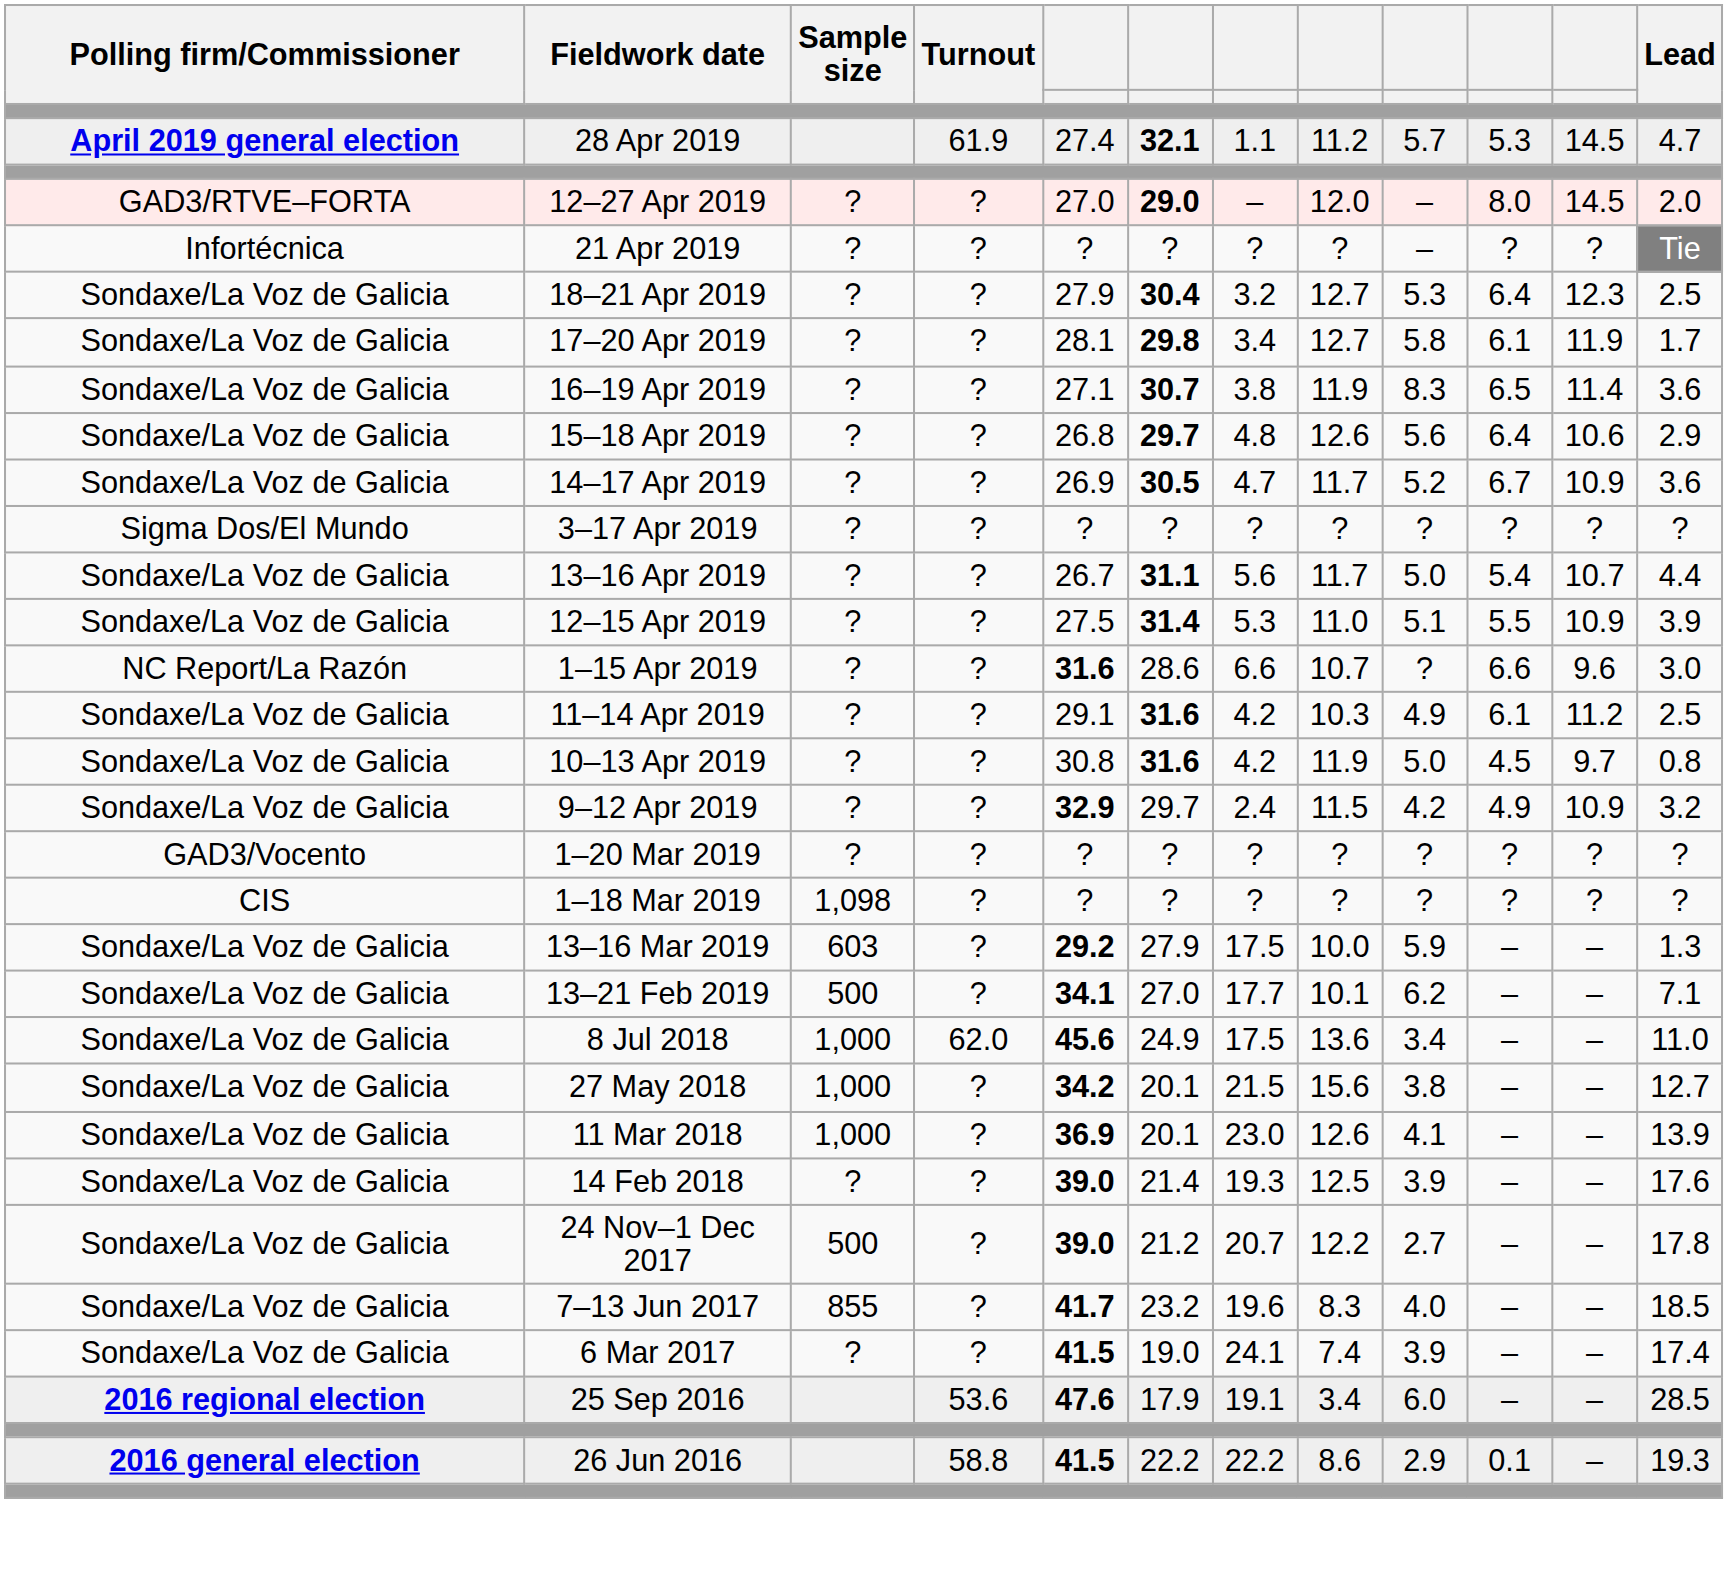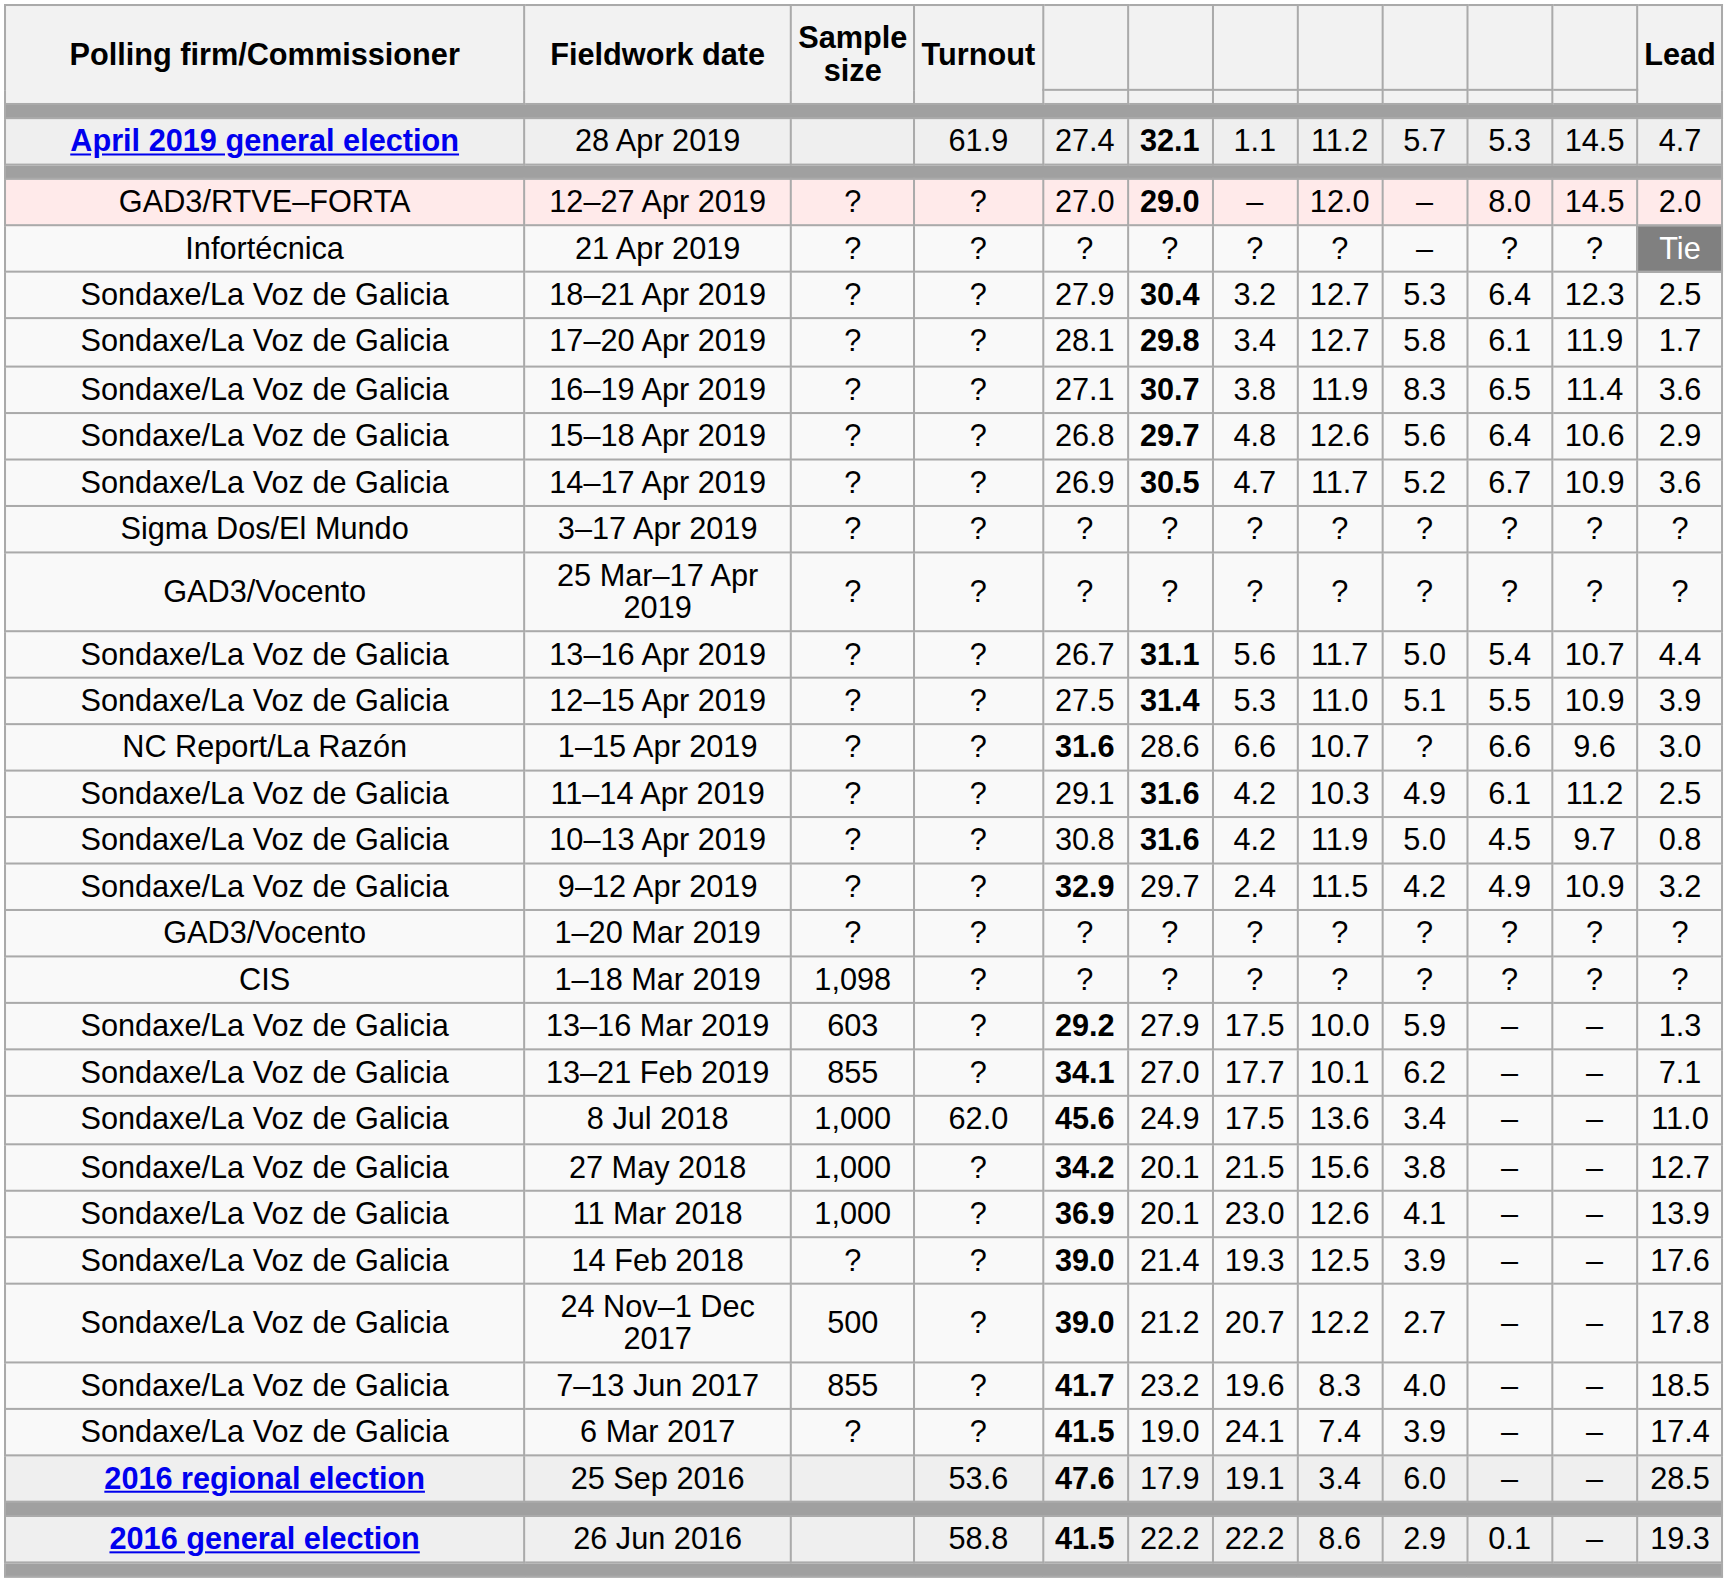+ row: (265, 591)
(853, 994) 500 -> (853, 1073) 855
